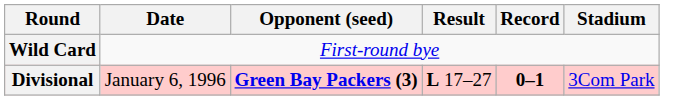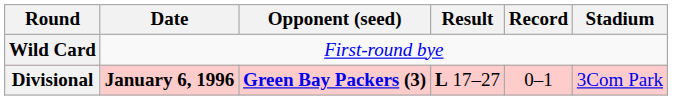(165, 79) normal -> (170, 79) bold
(530, 79) bold -> (538, 79) normal
